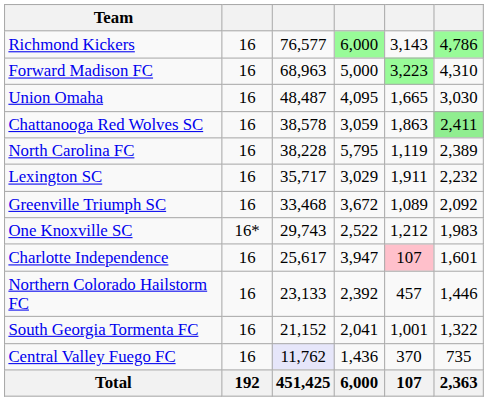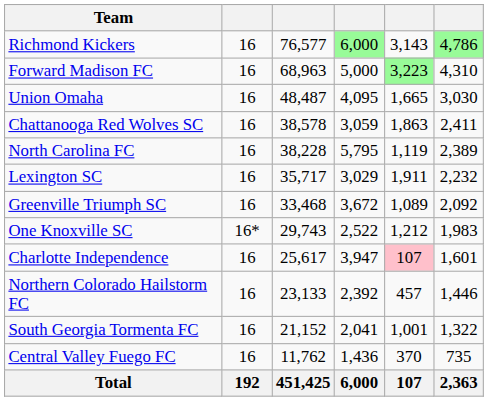(459, 124) lightgreen background -> (459, 124) no background
(303, 356) lavender background -> (303, 356) no background
